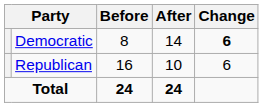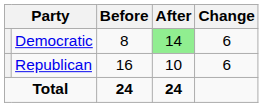(174, 41) no background -> (174, 41) lightgreen background
(227, 41) bold -> (227, 41) normal
